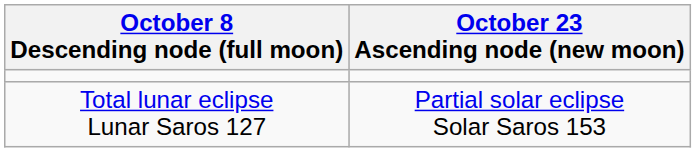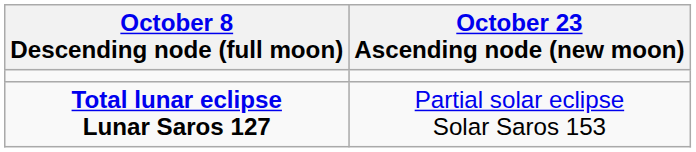(177, 113) normal -> (177, 113) bold
